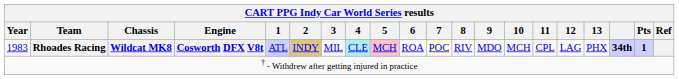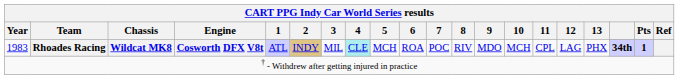(385, 48) pink background -> (385, 48) no background
(439, 48) lightyellow background -> (439, 48) no background
